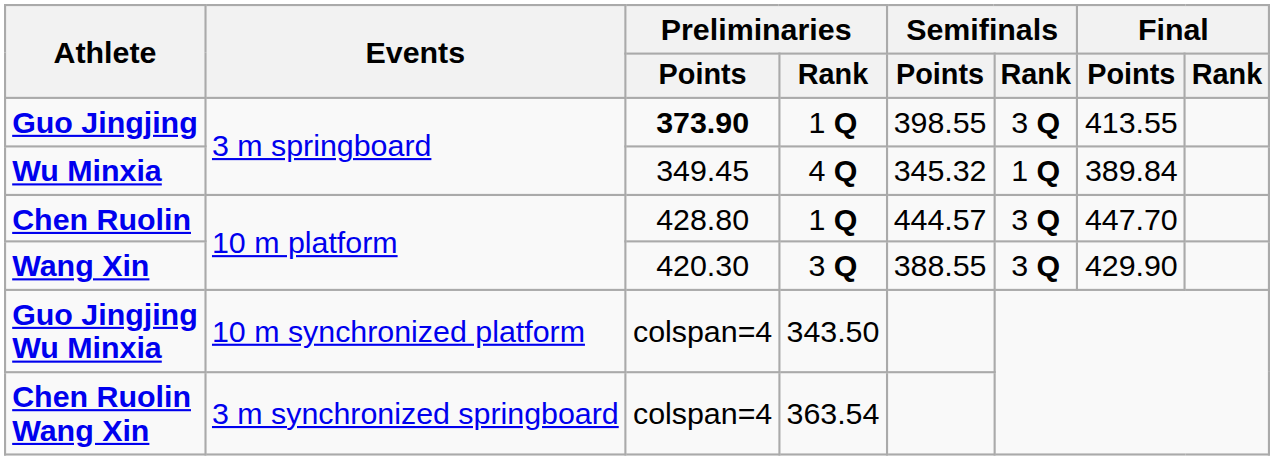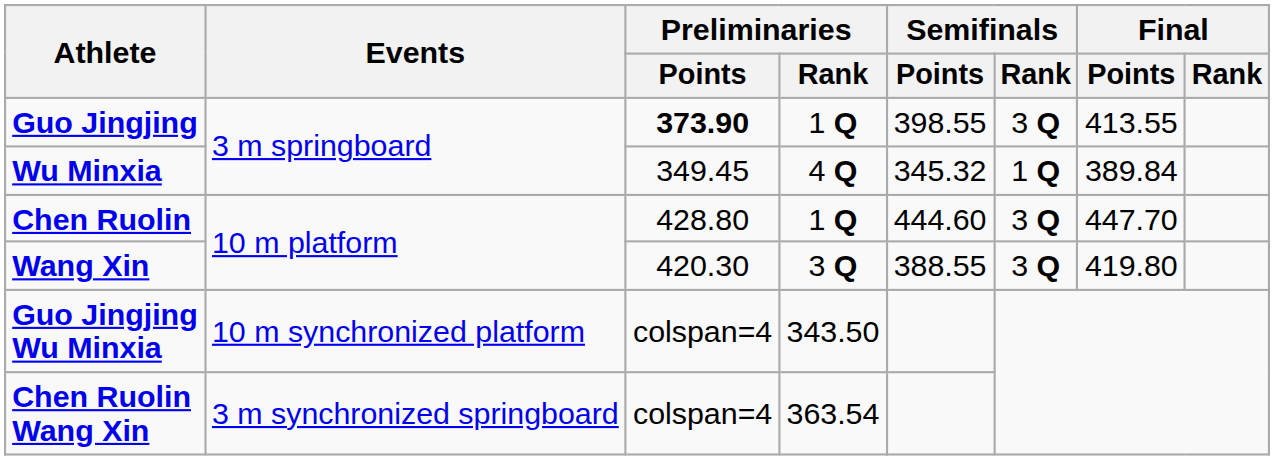(940, 219) 444.57 -> (940, 219) 444.60
(1131, 267) 429.90 -> (1131, 267) 419.80
